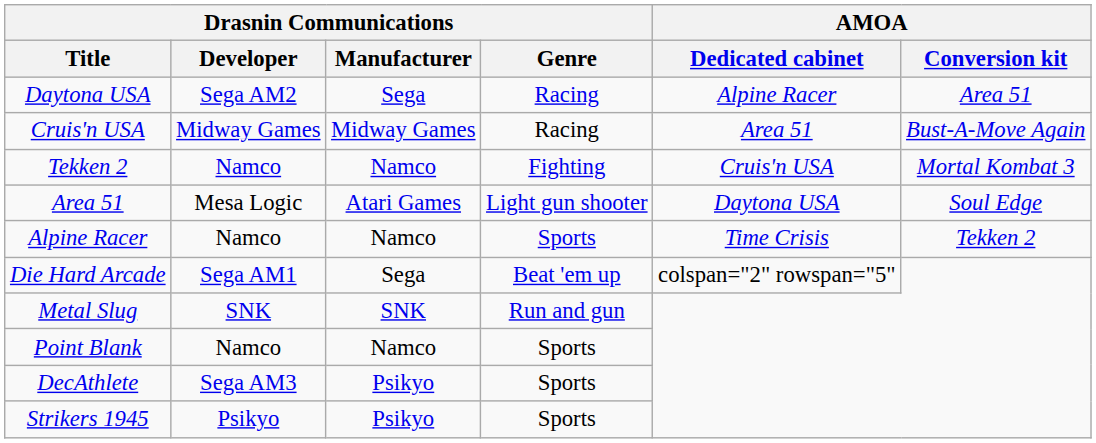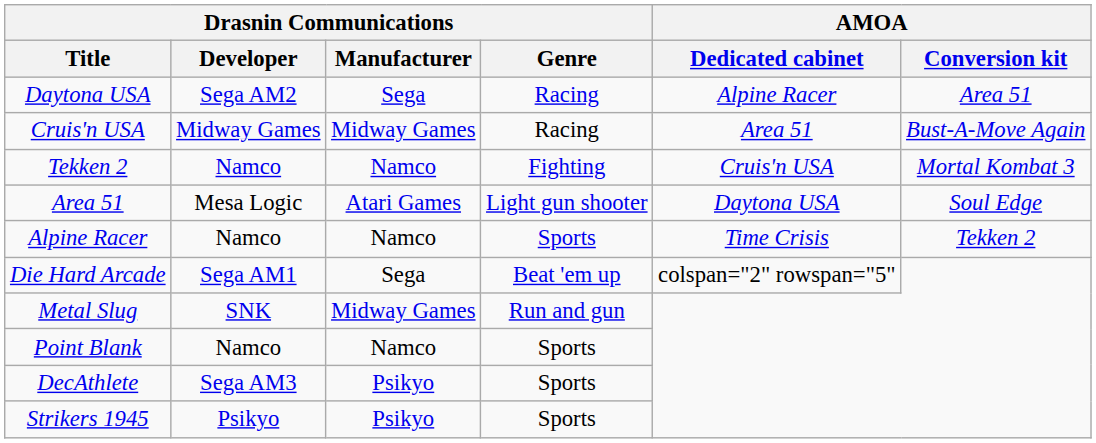(403, 310) SNK -> (403, 310) Midway Games
